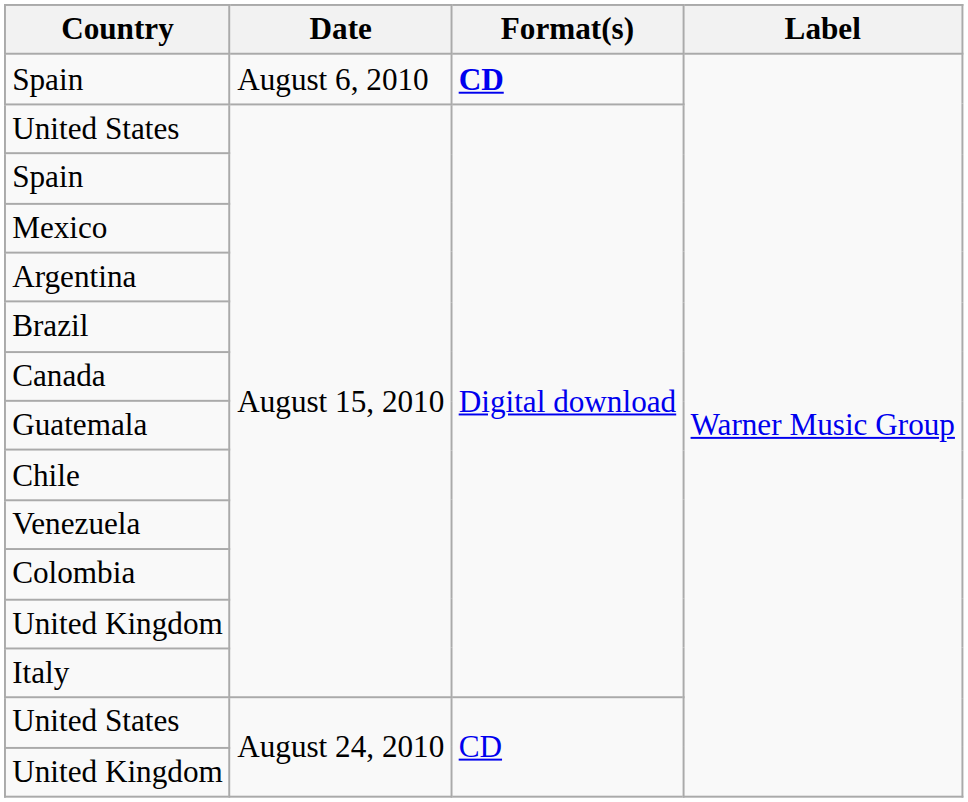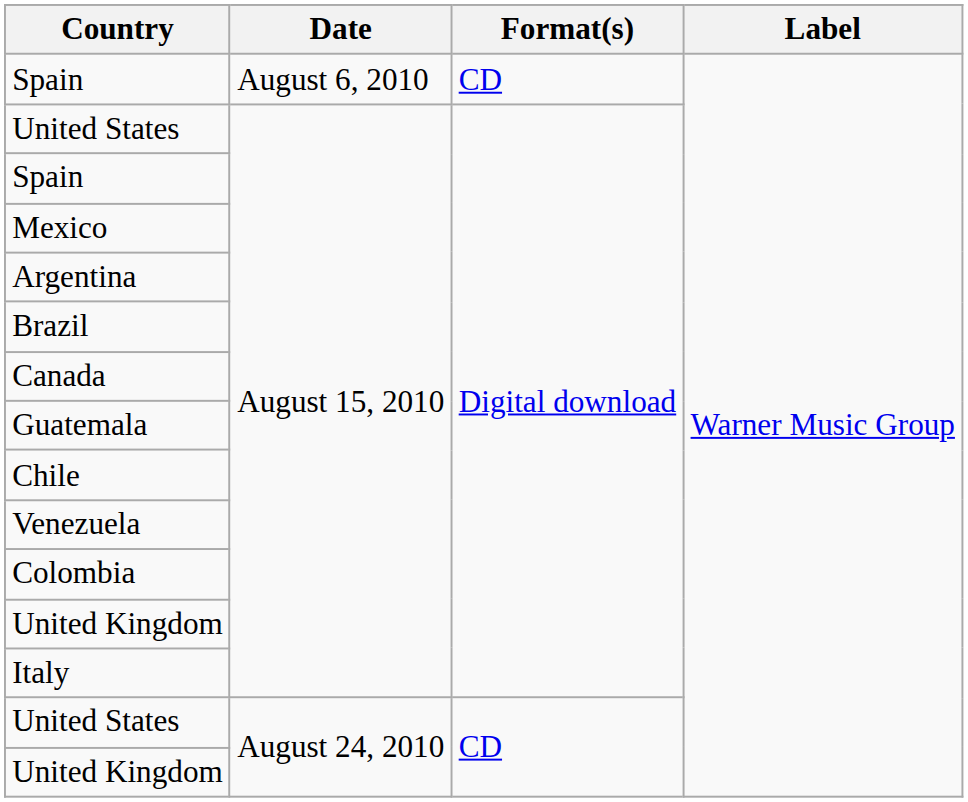(481, 78) bold -> (480, 78) normal
